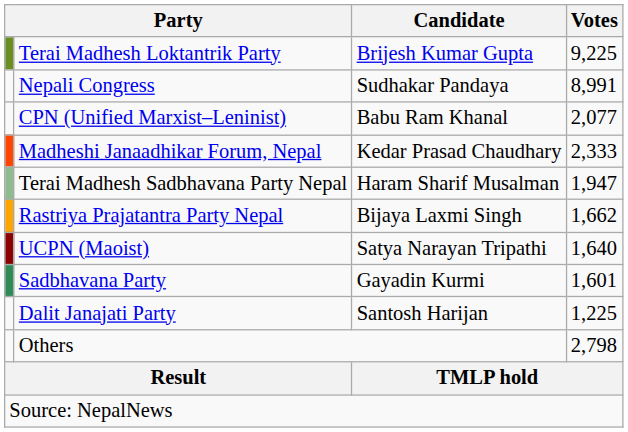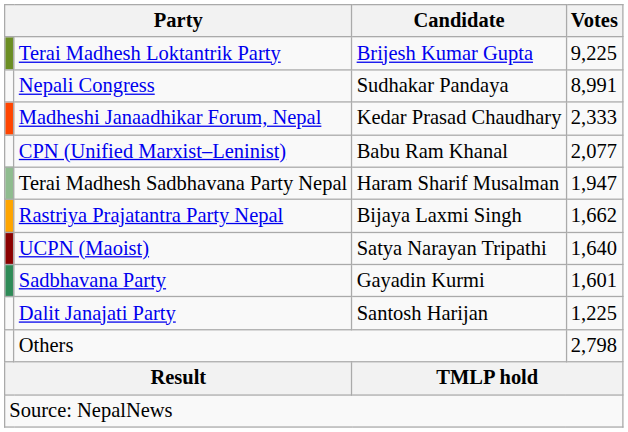rows swapped: (170, 150) <-> (152, 118)
